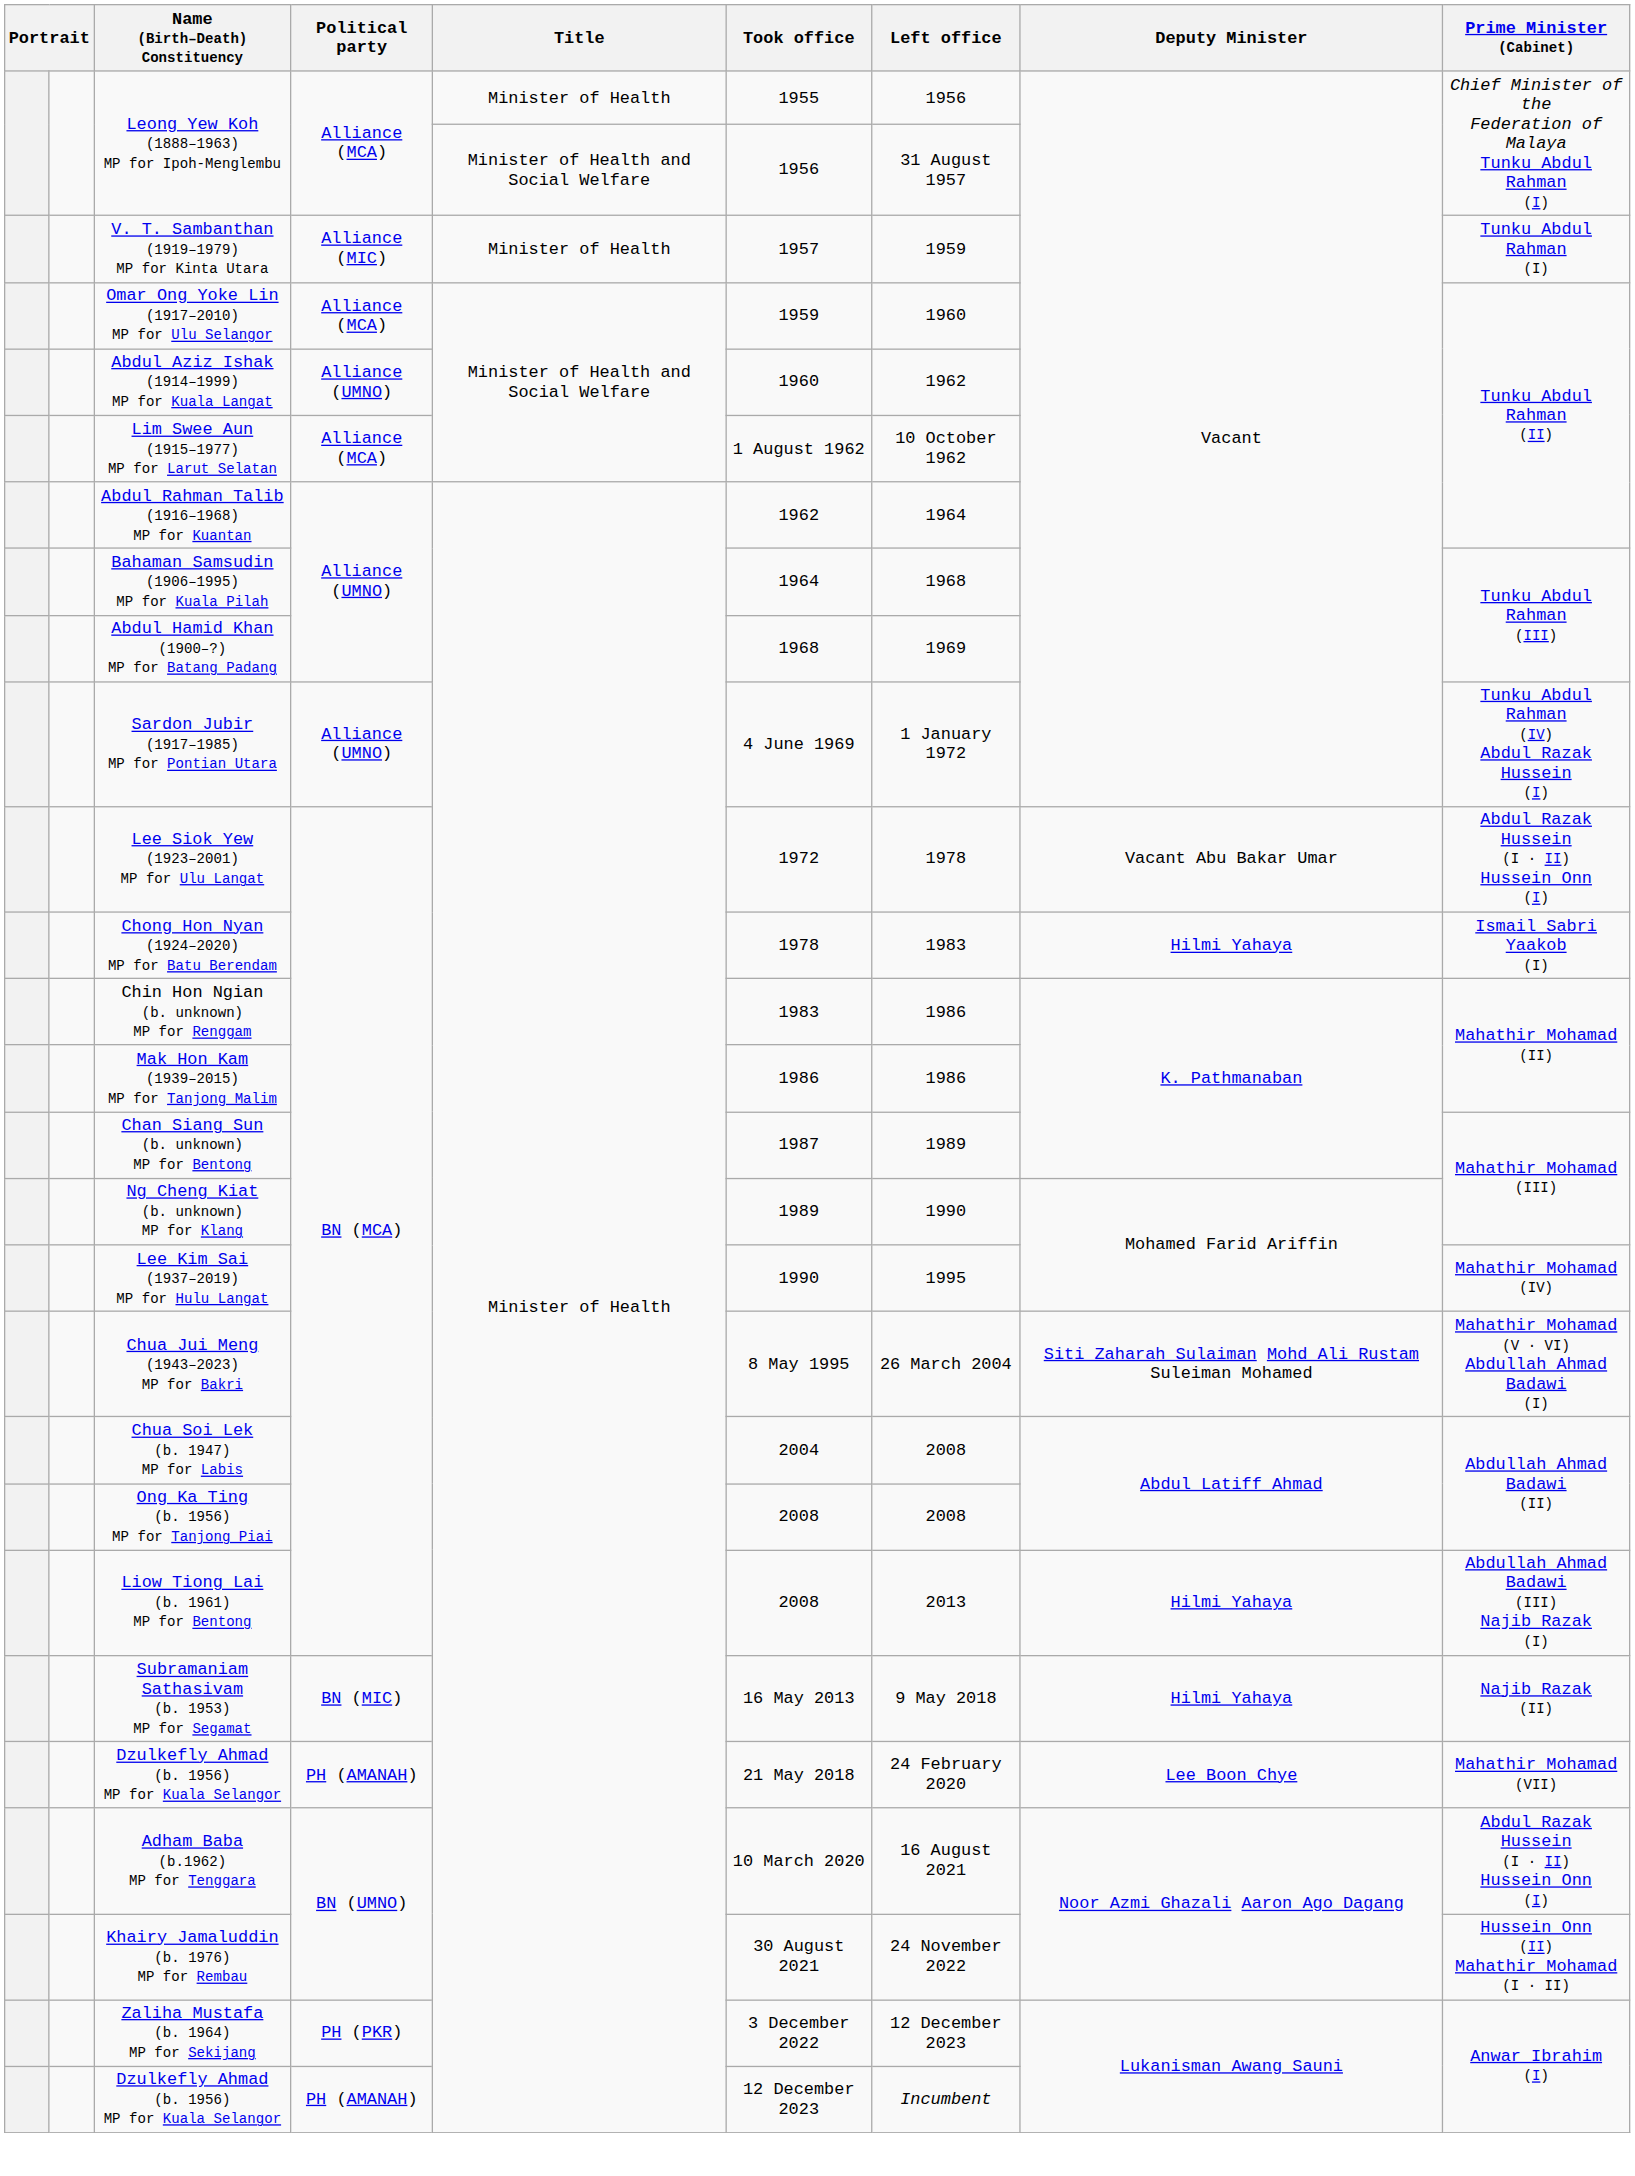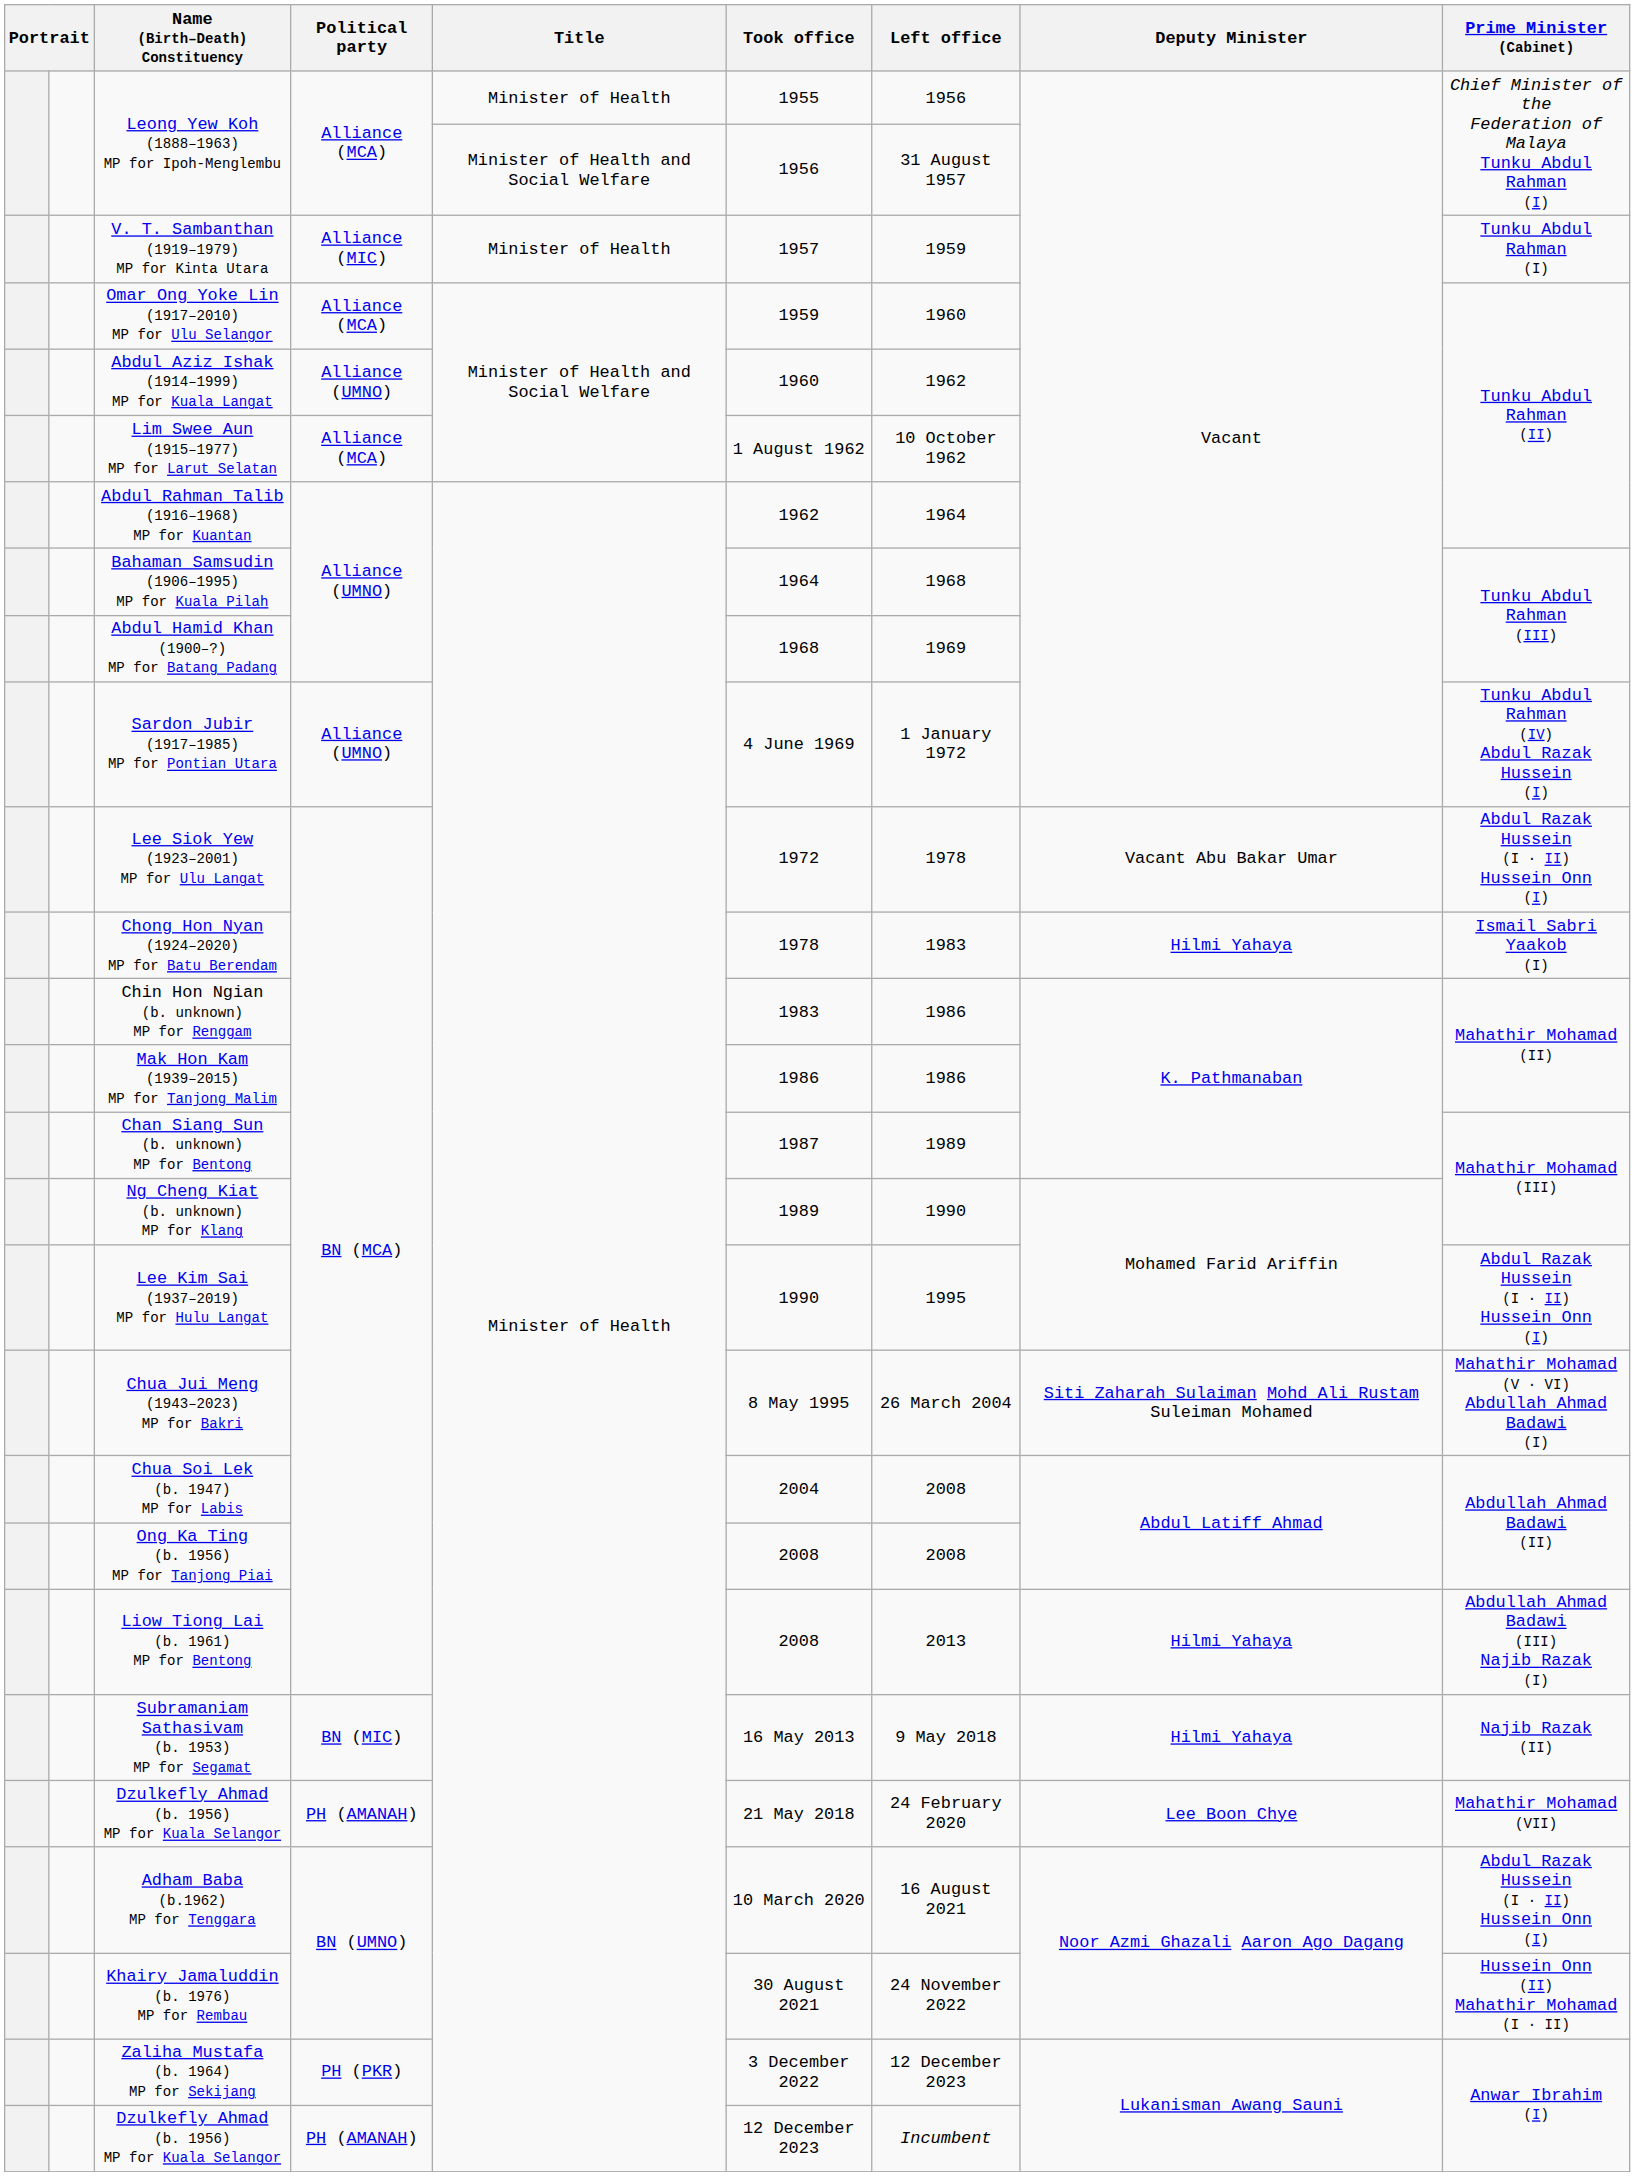(1536, 1277) Mahathir Mohamad (IV) -> (1536, 1297) Abdul Razak Hussein (I · II) Hussein Onn (I)
